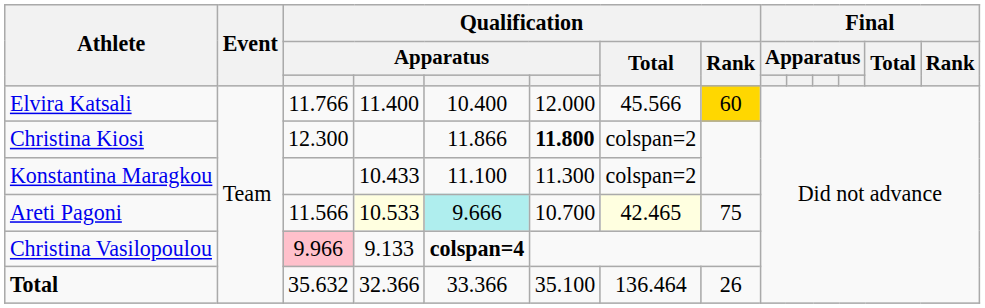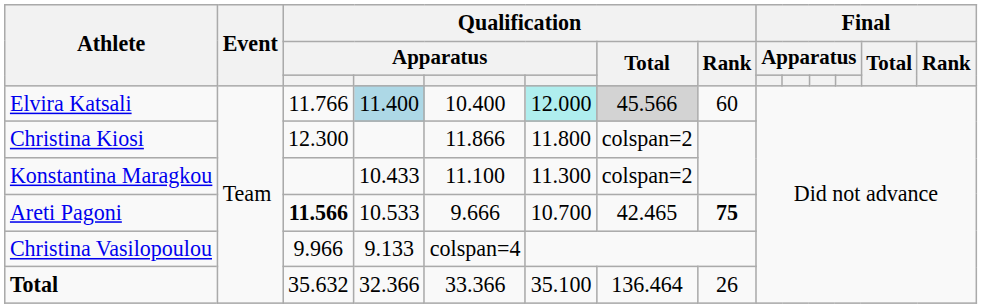(389, 103) no background -> (389, 103) lightblue background
(565, 103) no background -> (561, 103) paleturquoise background
(651, 103) no background -> (647, 103) lightgrey background
(731, 103) gold background -> (727, 103) no background
(565, 140) bold -> (561, 140) normal
(318, 212) normal -> (318, 212) bold
(389, 212) lightyellow background -> (389, 212) no background
(477, 212) paleturquoise background -> (475, 212) no background
(651, 212) lightyellow background -> (647, 212) no background
(731, 212) normal -> (727, 212) bold
(318, 249) pink background -> (318, 249) no background
(477, 249) bold -> (475, 249) normal
